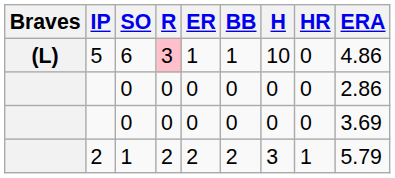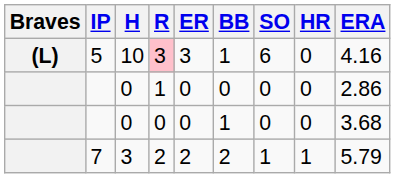columns swapped: (278, 22) <-> (136, 22)
(192, 55) 1 -> (185, 55) 3
(361, 55) 4.86 -> (361, 55) 4.16
(167, 89) 0 -> (160, 89) 1
(232, 123) 0 -> (225, 123) 1
(361, 123) 3.69 -> (361, 123) 3.68
(96, 156) 2 -> (96, 156) 7
